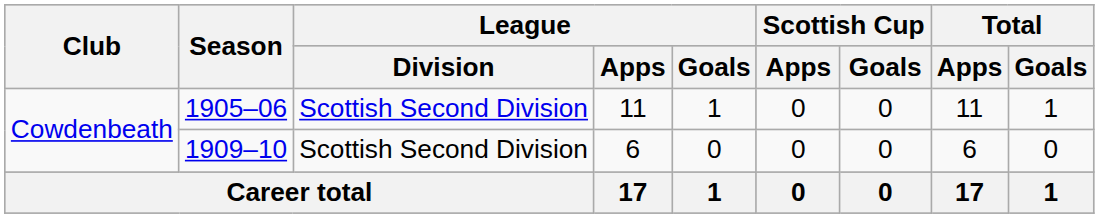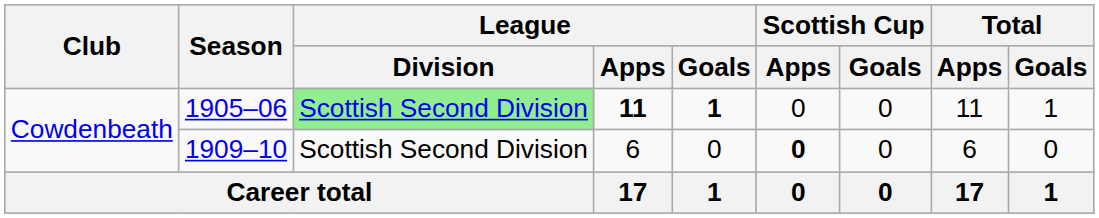(444, 108) no background -> (444, 108) lightgreen background
(633, 108) normal -> (633, 108) bold
(714, 108) normal -> (714, 108) bold
(798, 150) normal -> (798, 150) bold
